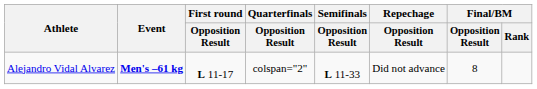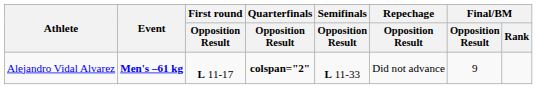(280, 68) normal -> (280, 68) bold
(475, 68) 8 -> (475, 68) 9
